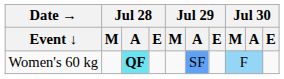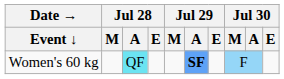(135, 62) bold -> (135, 62) normal
(197, 62) normal -> (196, 62) bold
